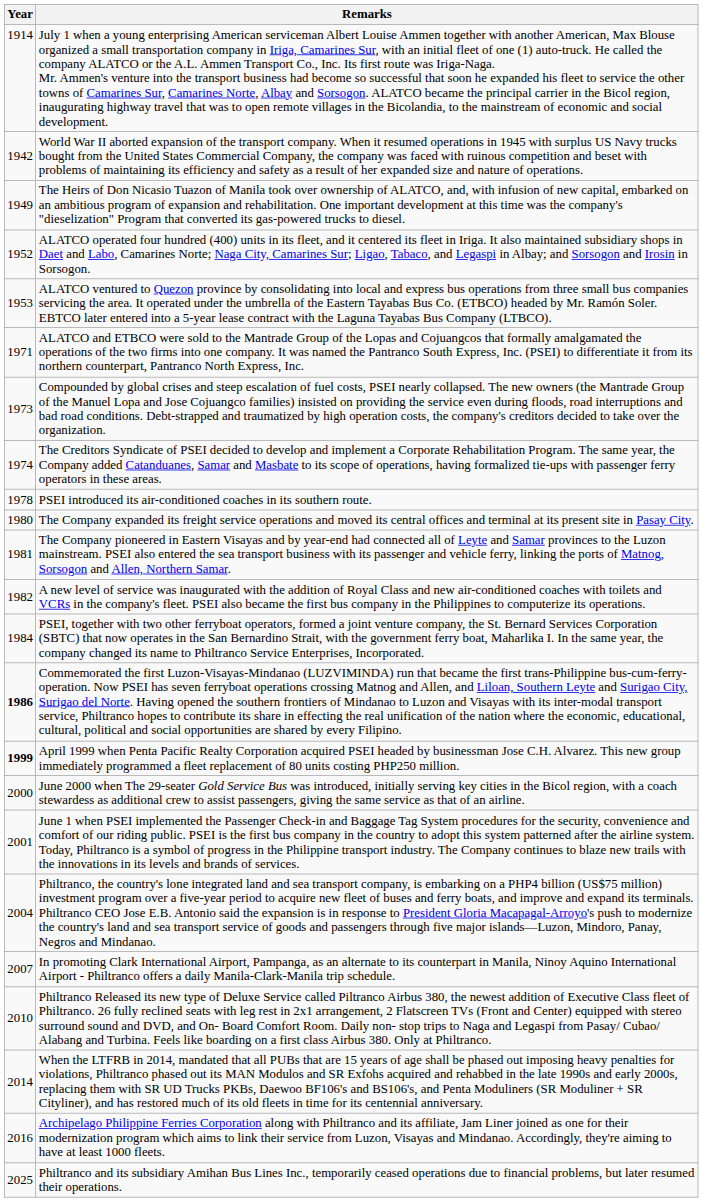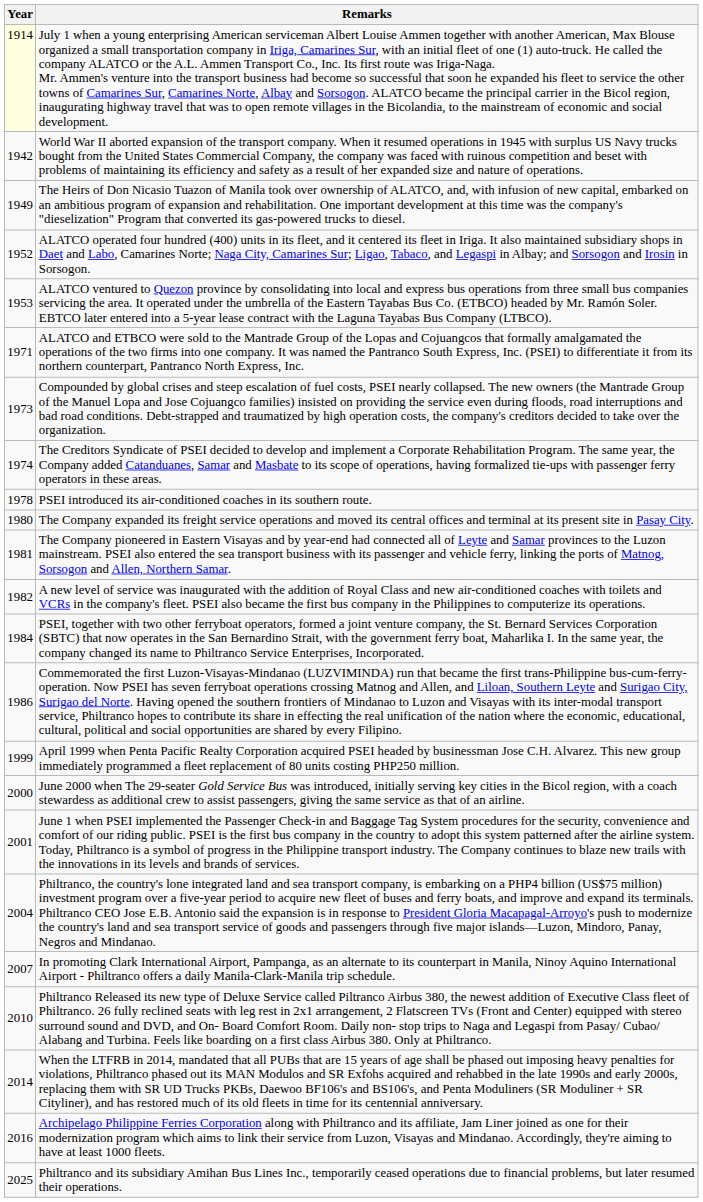(20, 34) no background -> (20, 34) lightyellow background
(20, 702) bold -> (20, 702) normal
(20, 758) bold -> (20, 758) normal
